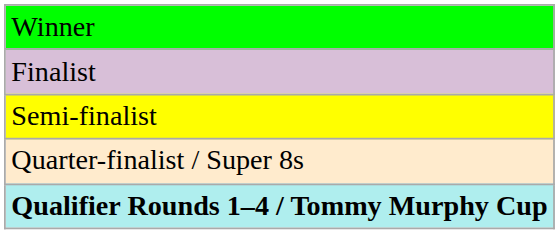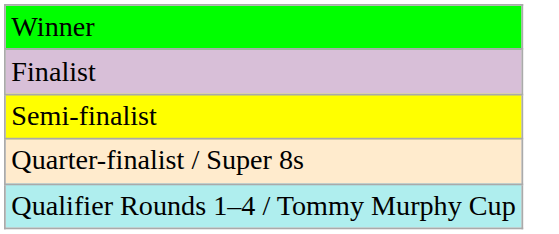(279, 205) bold -> (264, 205) normal
